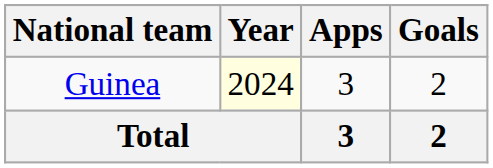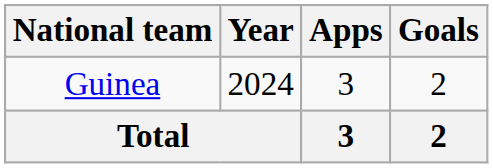(261, 83) lightyellow background -> (261, 83) no background
